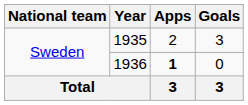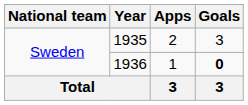(173, 64) bold -> (173, 64) normal
(219, 64) normal -> (219, 64) bold
